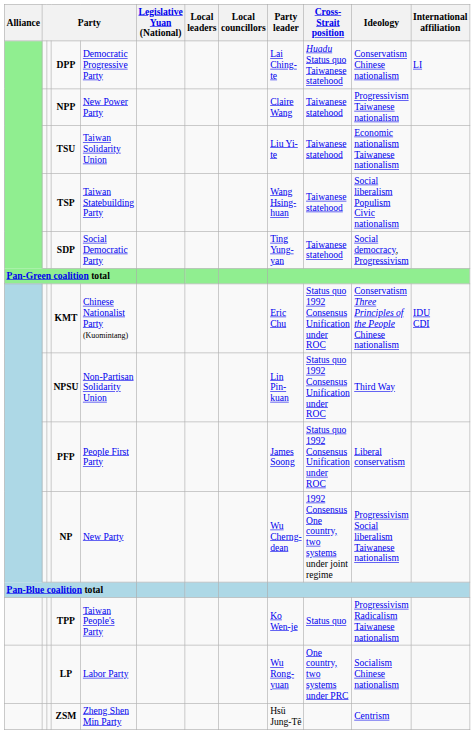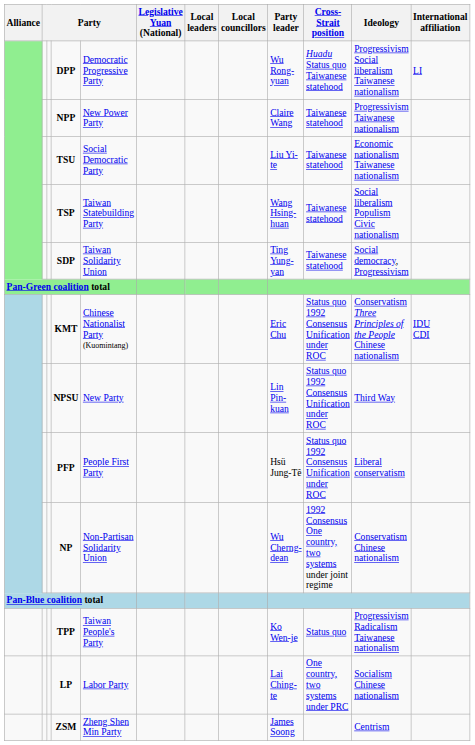(284, 65) Lai Ching-te -> (282, 70) Wu Rong-yuan
(381, 65) Conservatism Chinese nationalism -> (381, 70) Progressivism Social liberalism Taiwanese nationalism
(102, 149) Taiwan Solidarity Union -> (105, 160) Social Democratic Party
(105, 250) Social Democratic Party -> (102, 261) Taiwan Solidarity Union
(108, 387) Non-Partisan Solidarity Union -> (103, 398) New Party
(282, 456) James Soong -> (286, 467) Hsü Jung-Tê
(103, 536) New Party -> (108, 547) Non-Partisan Solidarity Union
(381, 536) Progressivism Social liberalism Taiwanese nationalism -> (381, 547) Conservatism Chinese nationalism
(282, 674) Wu Rong-yuan -> (284, 685) Lai Ching-te
(286, 716) Hsü Jung-Tê -> (282, 727) James Soong
